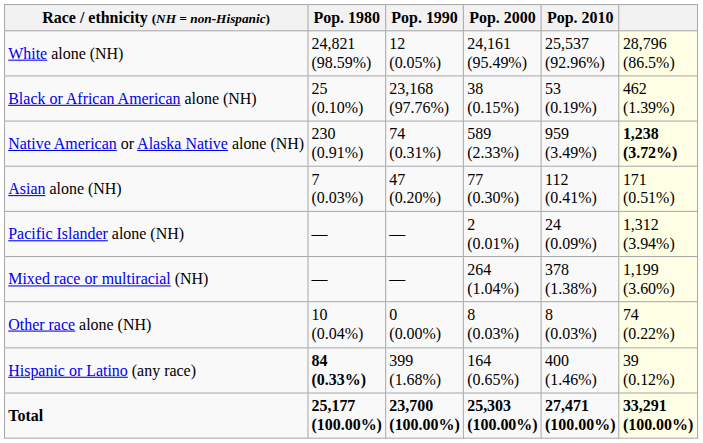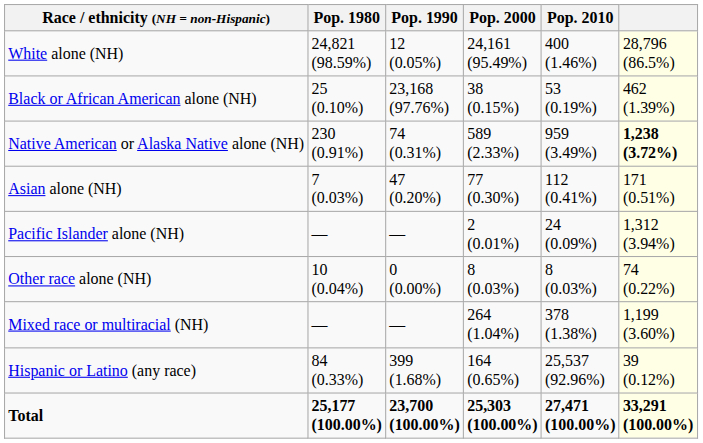(575, 53) 25,537 (92.96%) -> (571, 53) 400 (1.46%)
rows swapped: (80, 324) <-> (108, 279)
(339, 370) bold -> (337, 370) normal
(571, 370) 400 (1.46%) -> (575, 370) 25,537 (92.96%)
